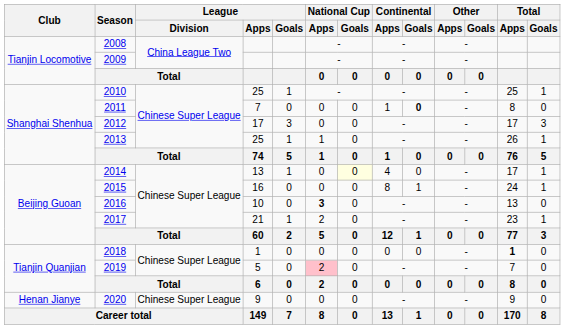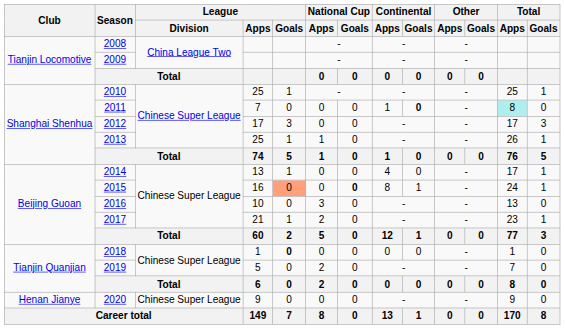(512, 108) no background -> (512, 108) paleturquoise background
(355, 172) lightyellow background -> (355, 172) no background
(289, 188) no background -> (289, 188) lightsalmon background
(355, 188) normal -> (355, 188) bold
(321, 204) bold -> (321, 204) normal
(289, 252) normal -> (289, 252) bold
(512, 252) bold -> (512, 252) normal
(321, 268) pink background -> (321, 268) no background
